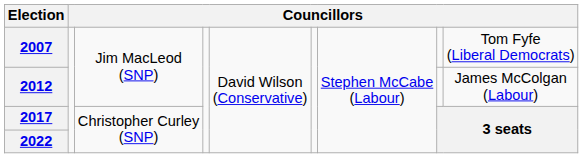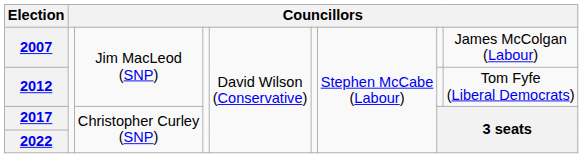(511, 47) Tom Fyfe (Liberal Democrats) -> (511, 47) James McColgan (Labour)
(511, 86) James McColgan (Labour) -> (511, 86) Tom Fyfe (Liberal Democrats)
